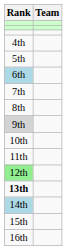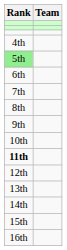(19, 59) no background -> (19, 59) lightgreen background
(19, 75) lightblue background -> (19, 75) no background
(19, 124) lightgrey background -> (19, 124) no background
(19, 156) normal -> (19, 156) bold
(19, 172) lightgreen background -> (19, 172) no background
(19, 189) bold -> (19, 189) normal
(19, 205) lightblue background -> (19, 205) no background
